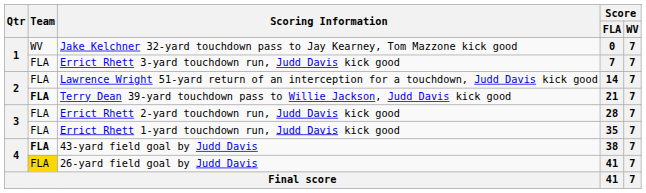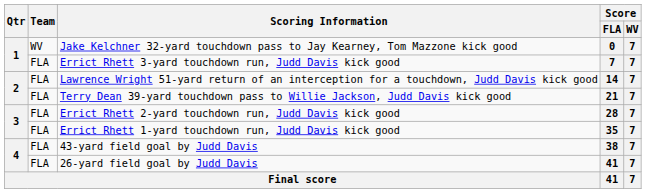(40, 96) bold -> (40, 96) normal
(40, 147) bold -> (40, 147) normal
(40, 163) gold background -> (40, 163) no background
